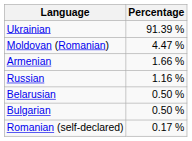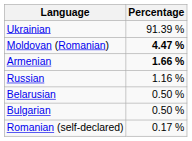(168, 45) normal -> (168, 45) bold
(168, 62) normal -> (168, 62) bold
